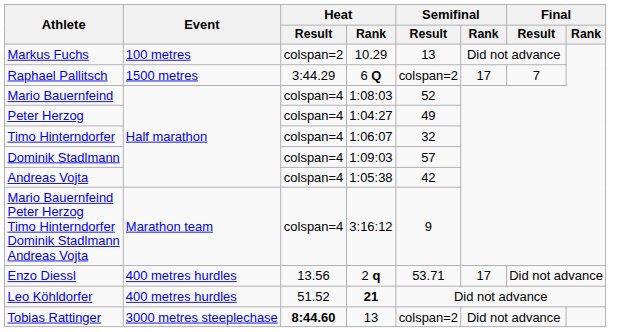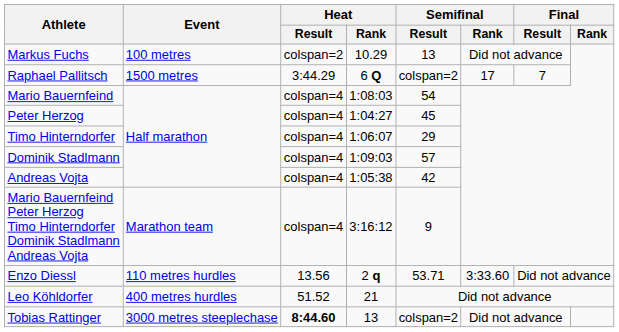(428, 96) 52 -> (428, 96) 54
(428, 116) 49 -> (428, 116) 45
(428, 137) 32 -> (428, 137) 29
(181, 276) 400 metres hurdles -> (181, 276) 110 metres hurdles
(484, 276) 17 -> (488, 276) 3:33.60
(371, 297) bold -> (371, 297) normal
